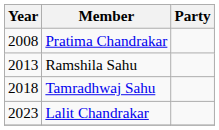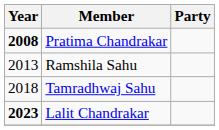(23, 40) normal -> (23, 40) bold
(23, 112) normal -> (23, 112) bold
